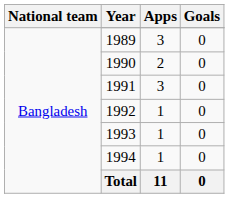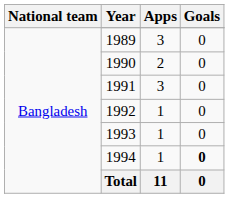(202, 157) normal -> (202, 157) bold
